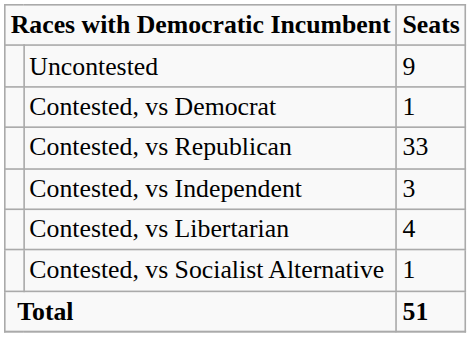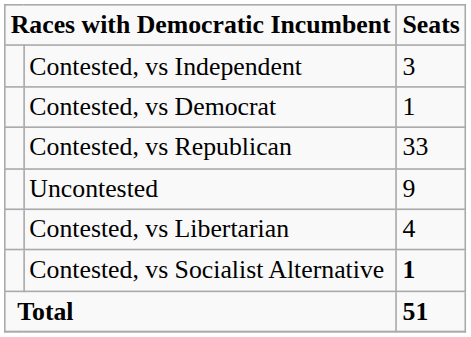rows swapped: (94, 65) <-> (166, 188)
(409, 270) normal -> (409, 270) bold
